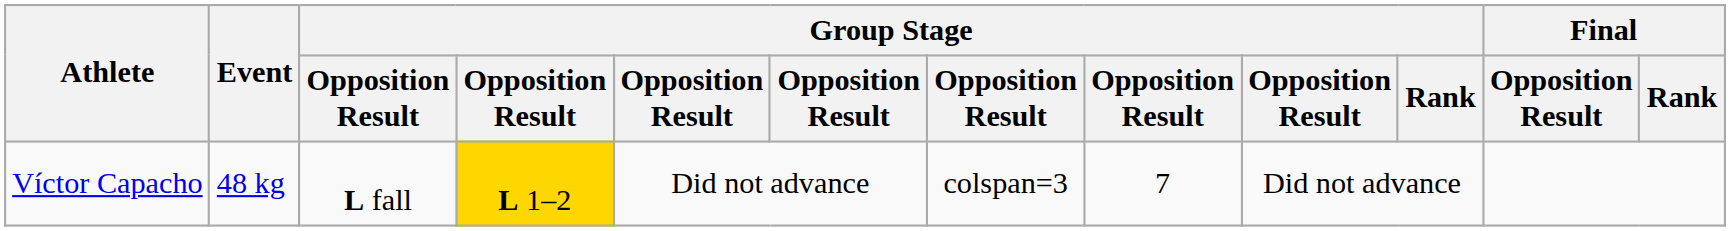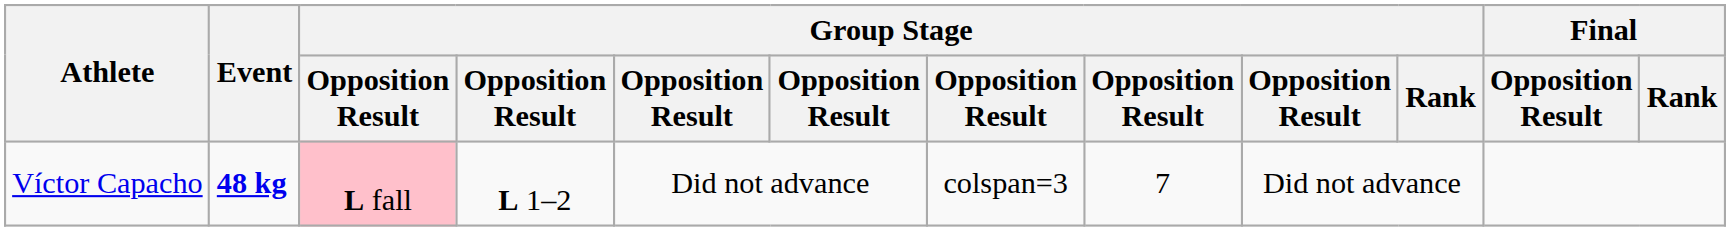(251, 183) normal -> (252, 183) bold
(378, 200) no background -> (378, 200) pink background
(535, 200) gold background -> (535, 200) no background
